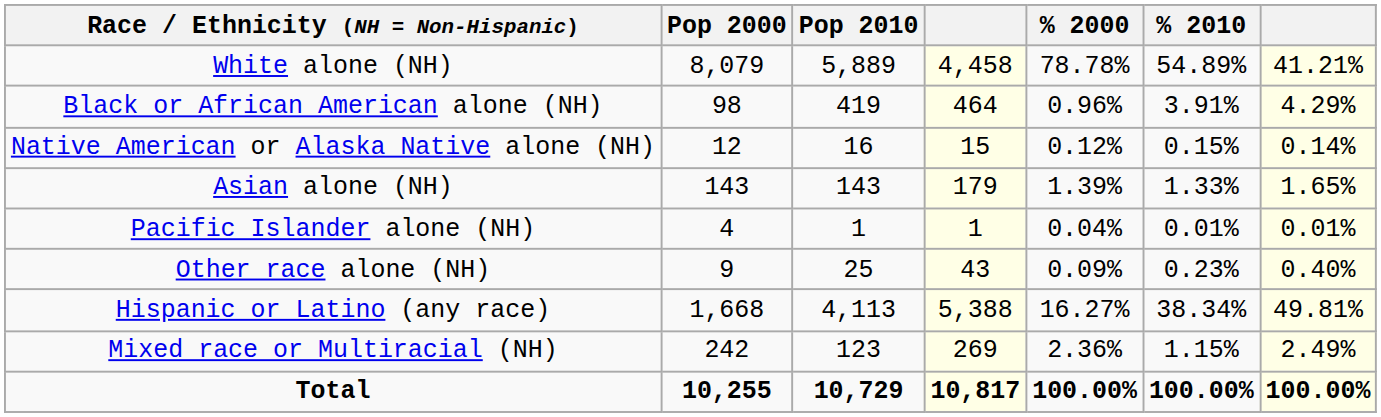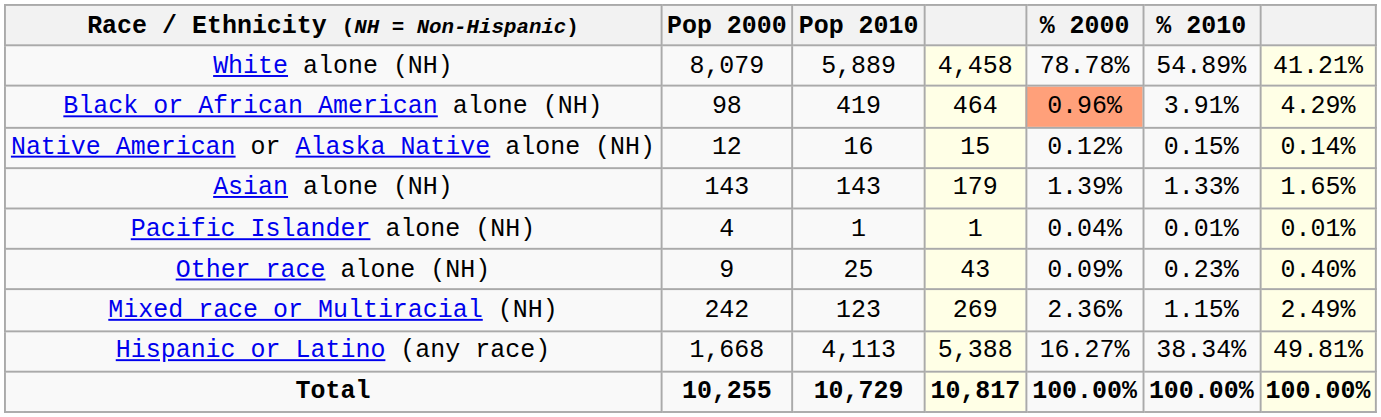(1085, 107) no background -> (1085, 107) lightsalmon background
rows swapped: (333, 351) <-> (333, 310)
